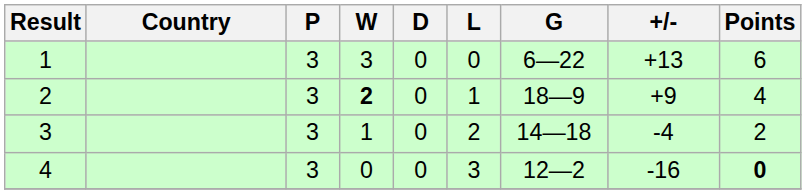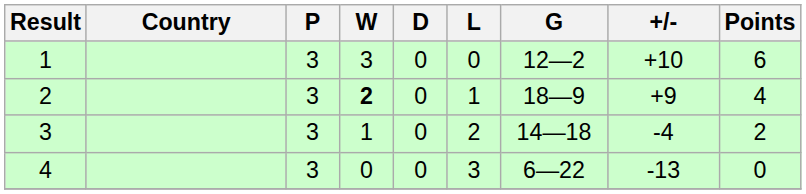(554, 59) 6—22 -> (554, 59) 12—2
(663, 59) +13 -> (663, 59) +10
(554, 170) 12—2 -> (554, 170) 6—22
(663, 170) -16 -> (663, 170) -13
(760, 170) bold -> (760, 170) normal
